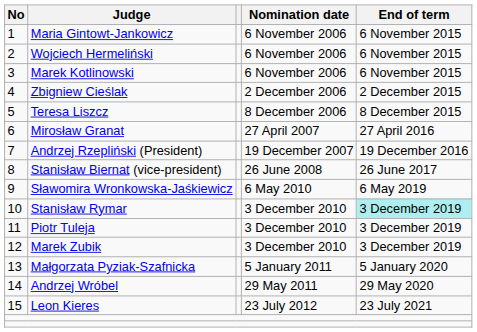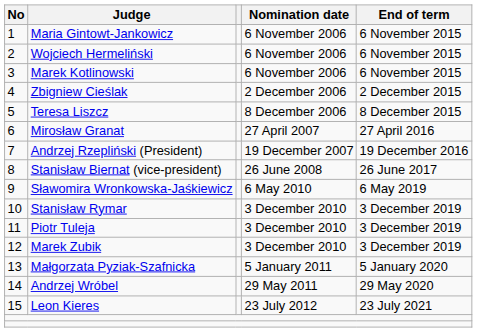(410, 208) paleturquoise background -> (410, 208) no background
